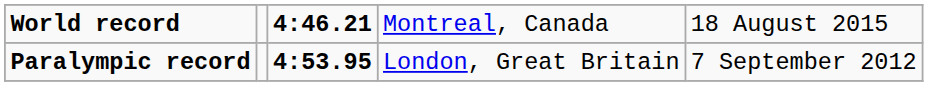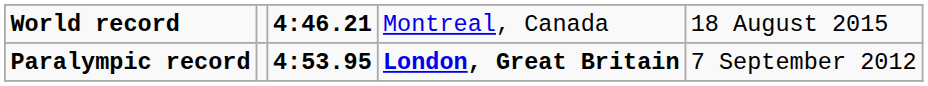(531, 62) normal -> (531, 62) bold
